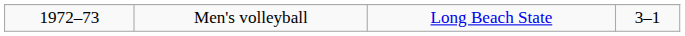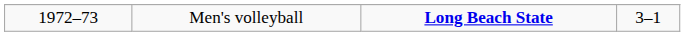(491, 18) normal -> (489, 18) bold
